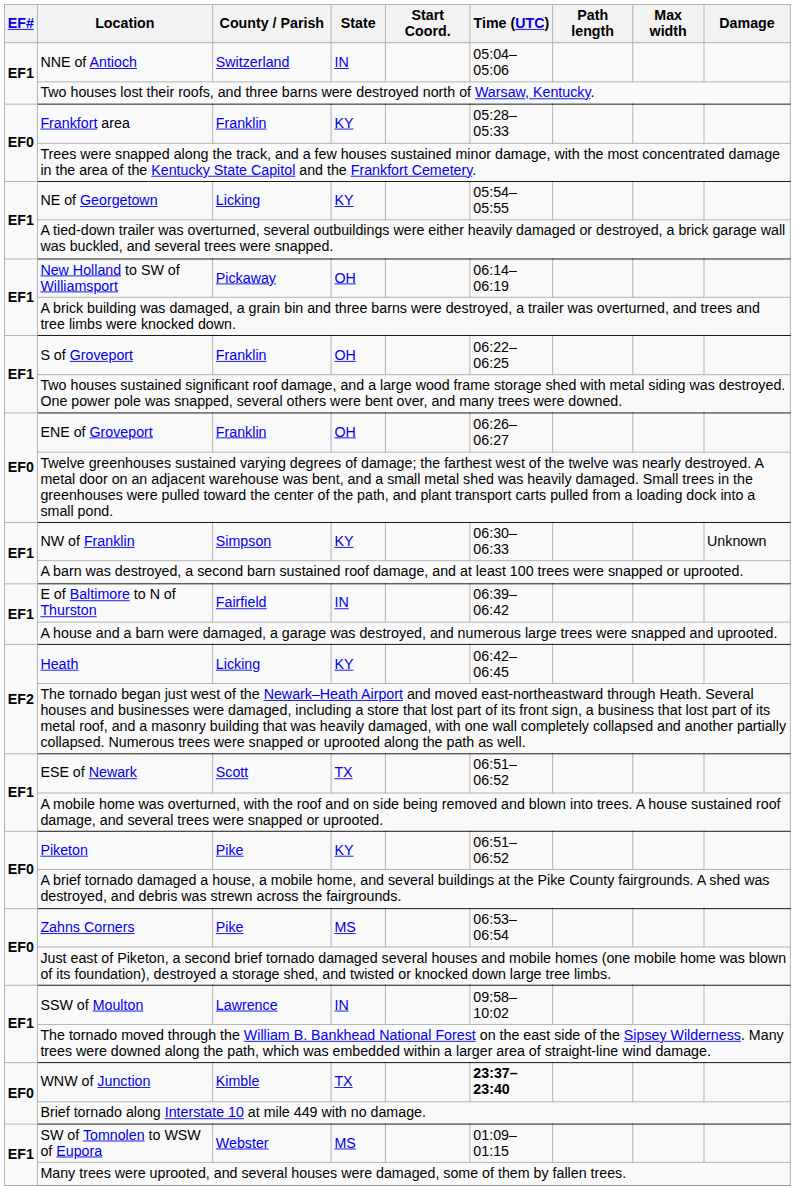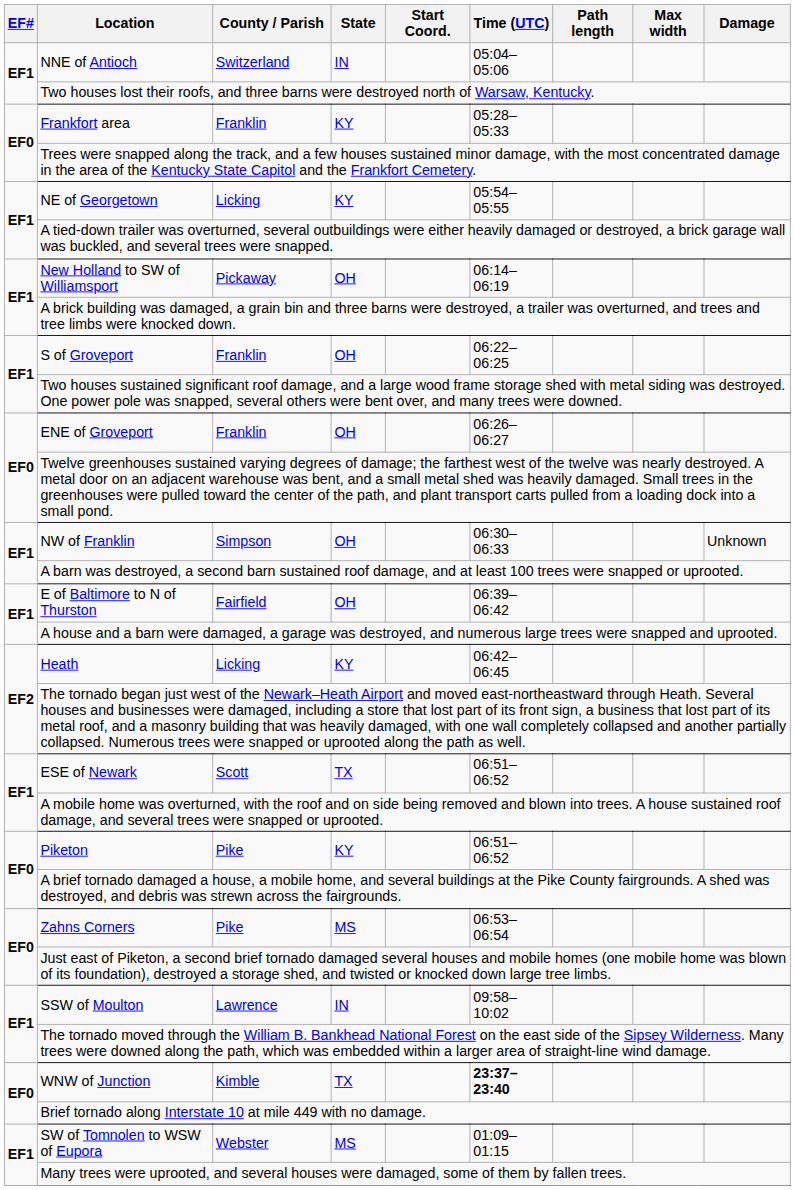(344, 541) KY -> (345, 541) OH
(342, 602) IN -> (345, 602) OH
